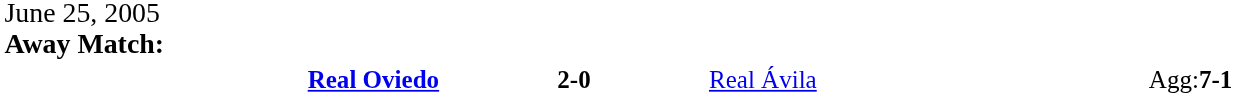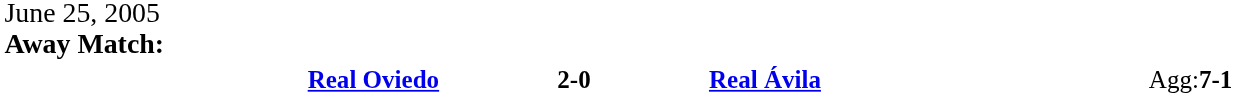(763, 79) normal -> (765, 79) bold
